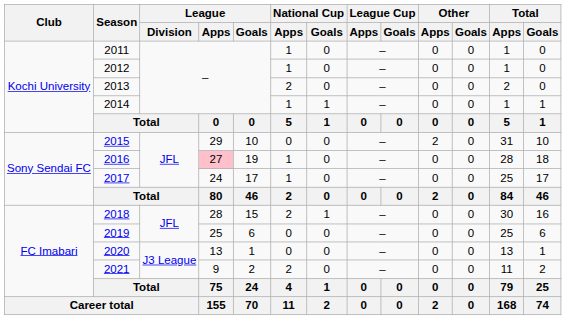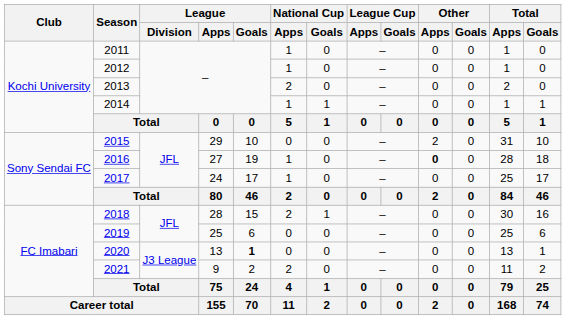(216, 159) pink background -> (216, 159) no background
(435, 159) normal -> (435, 159) bold
(252, 251) normal -> (252, 251) bold
